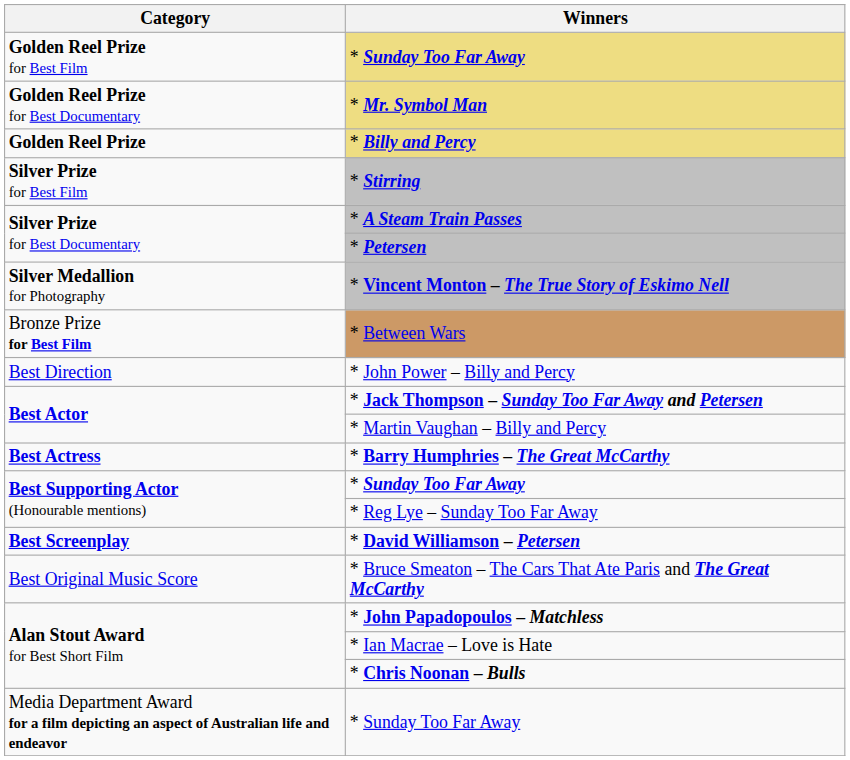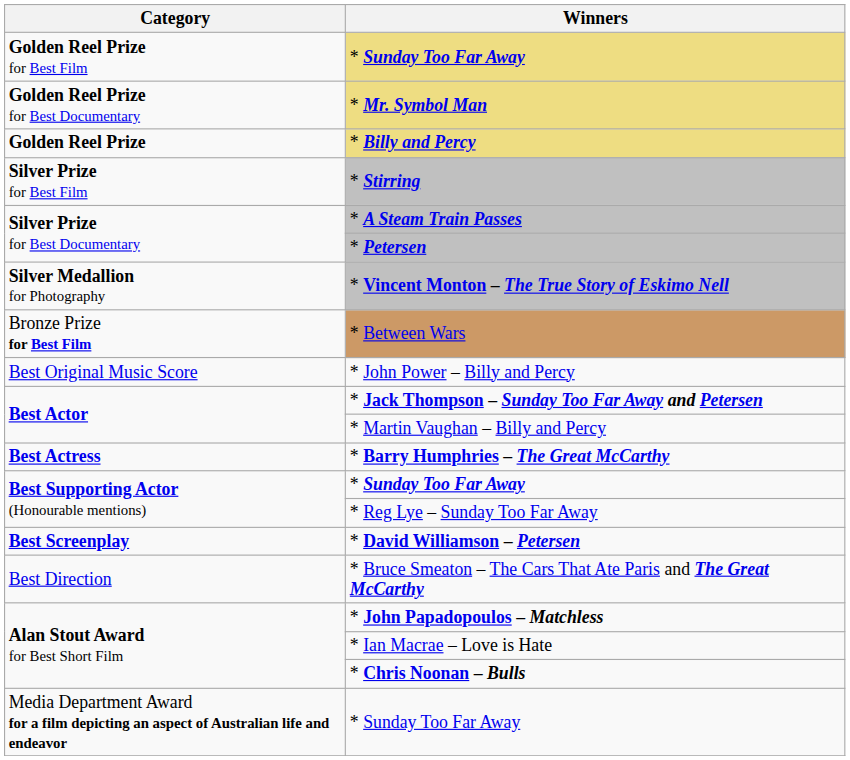(60, 371) Best Direction -> (103, 371) Best Original Music Score
(103, 579) Best Original Music Score -> (60, 579) Best Direction
